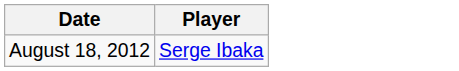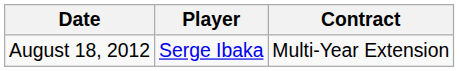+ column: (361, 19)
